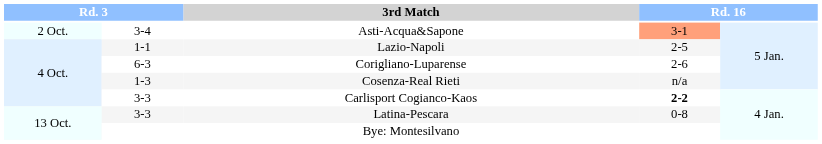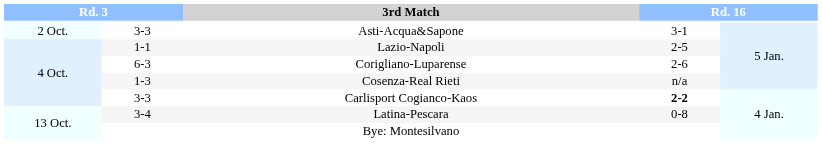(142, 31) 3-4 -> (142, 31) 3-3
(680, 31) lightsalmon background -> (680, 31) no background
(142, 114) 3-3 -> (142, 114) 3-4
